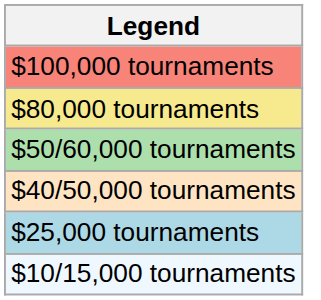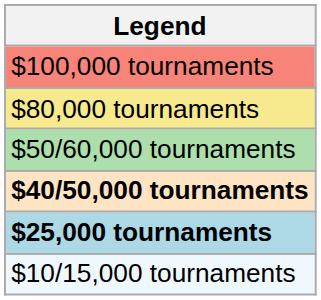(153, 191) normal -> (160, 191) bold
(135, 232) normal -> (142, 232) bold
